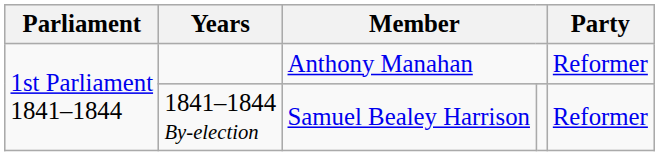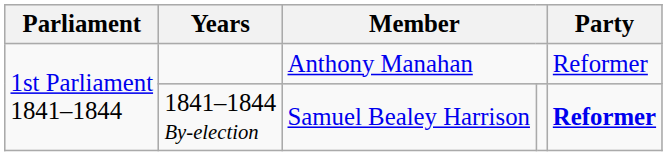(600, 116) normal -> (604, 116) bold
